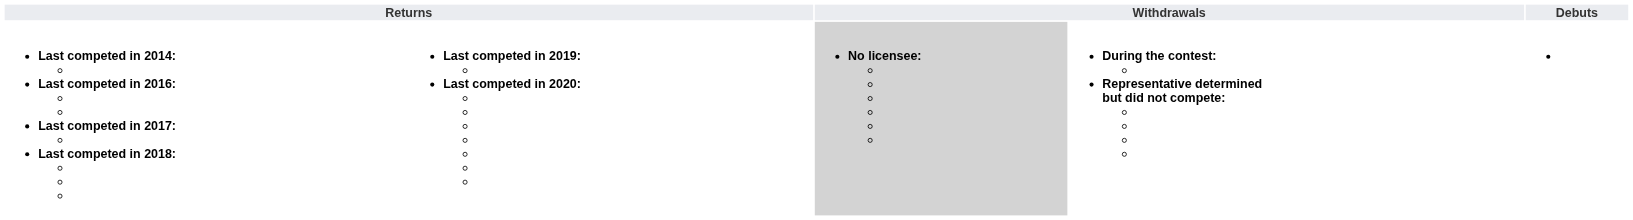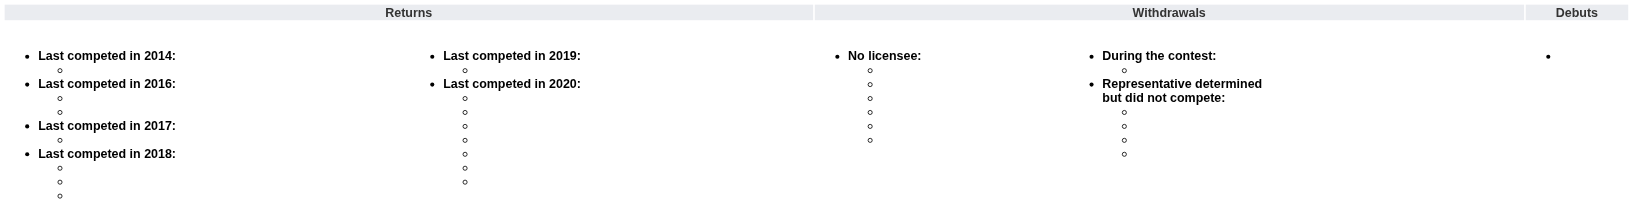(941, 98) lightgrey background -> (941, 98) no background
